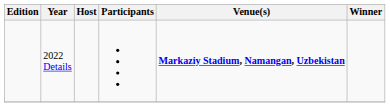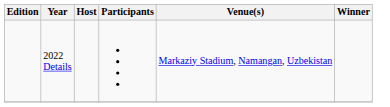(252, 61) bold -> (245, 61) normal
